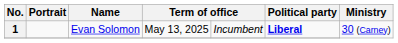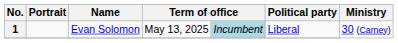(238, 29) no background -> (238, 29) lightblue background
(285, 29) bold -> (284, 29) normal
